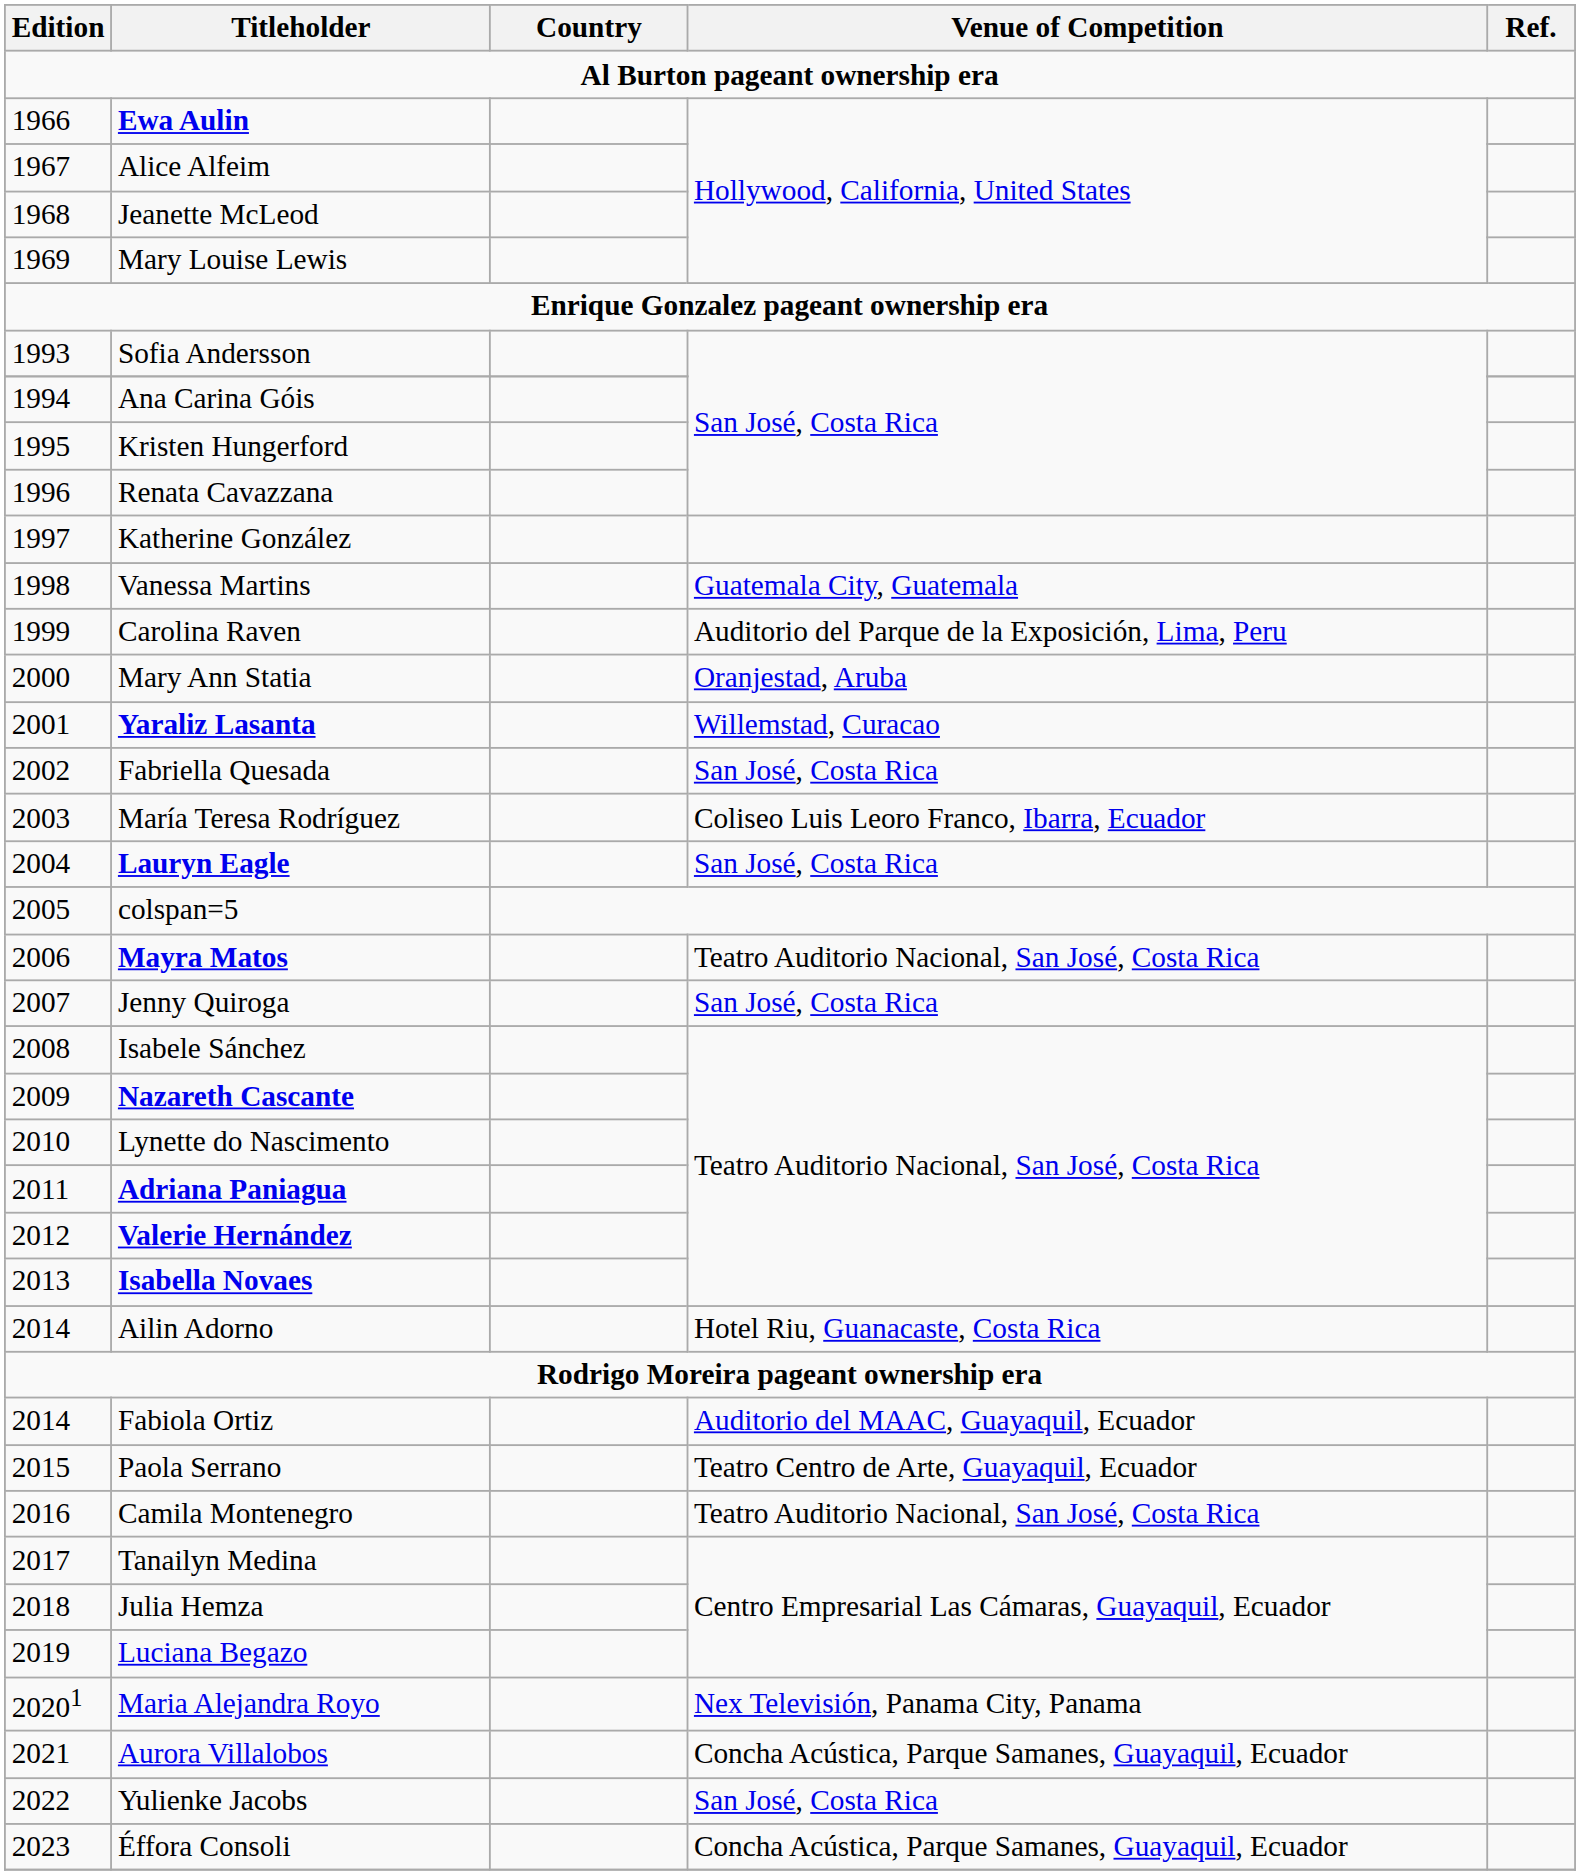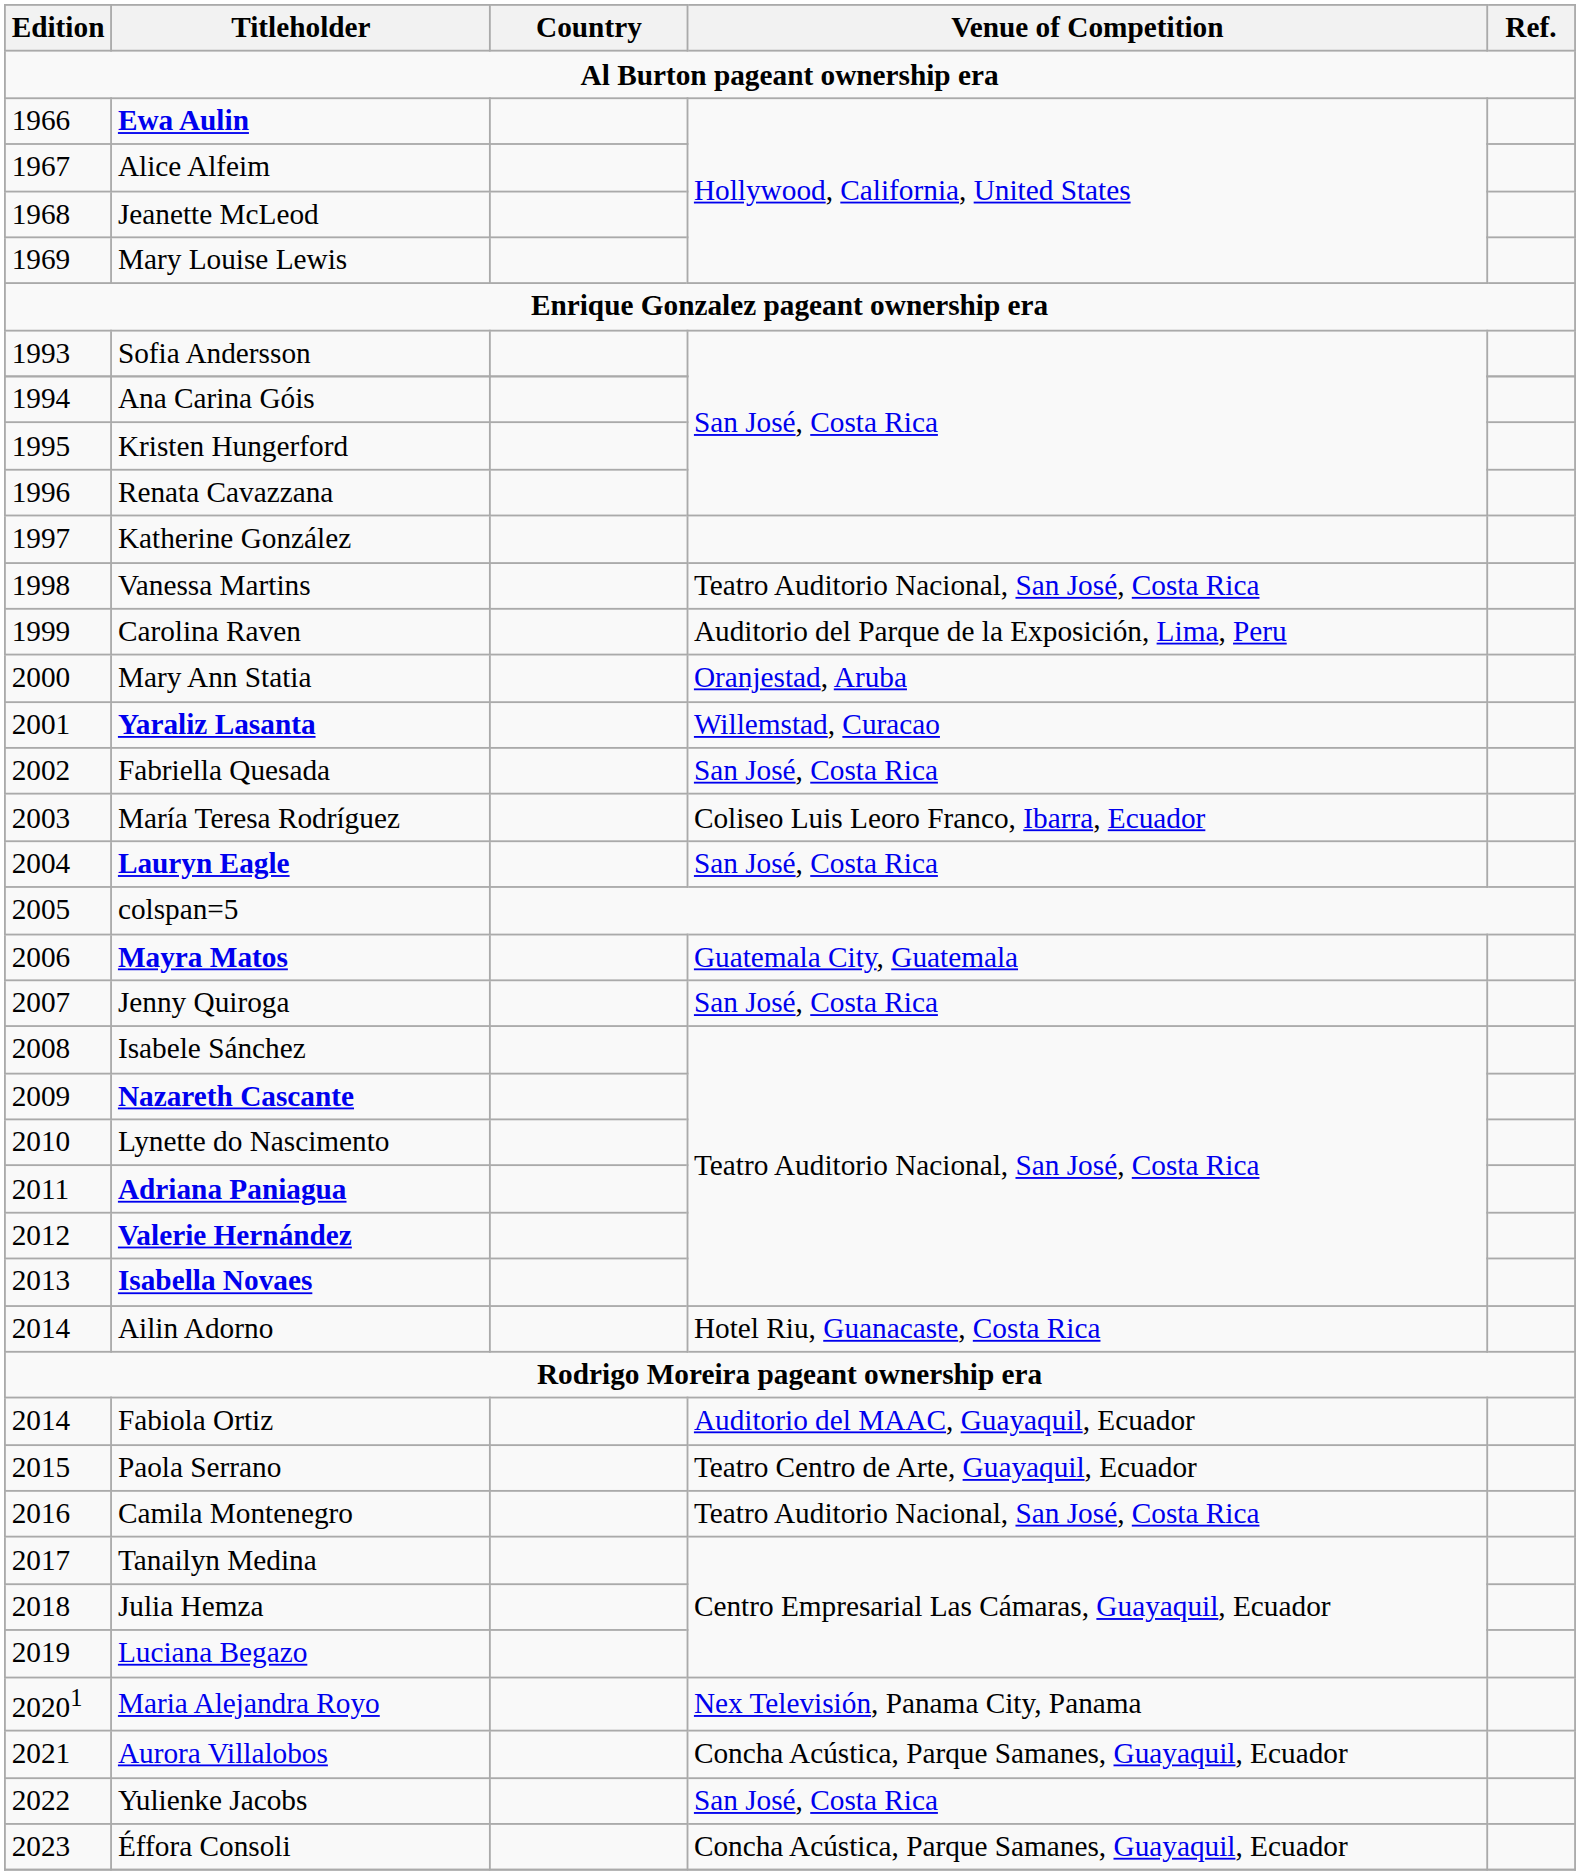(856, 584) Guatemala City, Guatemala -> (977, 584) Teatro Auditorio Nacional, San José, Costa Rica
(977, 956) Teatro Auditorio Nacional, San José, Costa Rica -> (856, 956) Guatemala City, Guatemala
